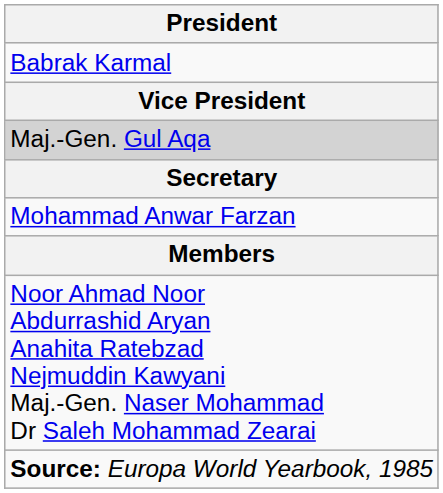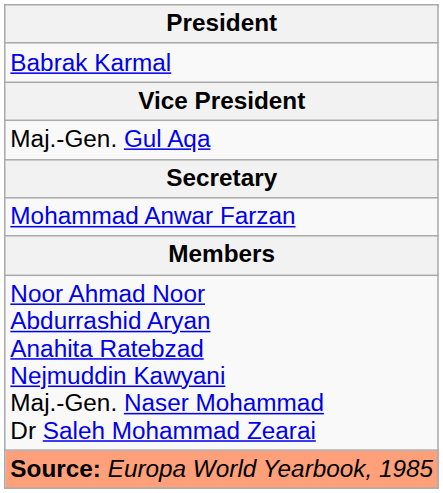(110, 139) lightgrey background -> (110, 139) no background
(222, 469) no background -> (222, 469) lightsalmon background
